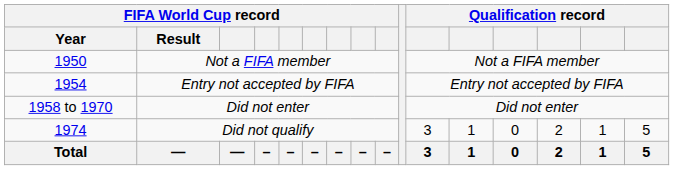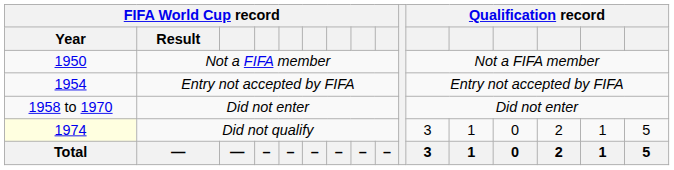(71, 130) no background -> (71, 130) lightyellow background
